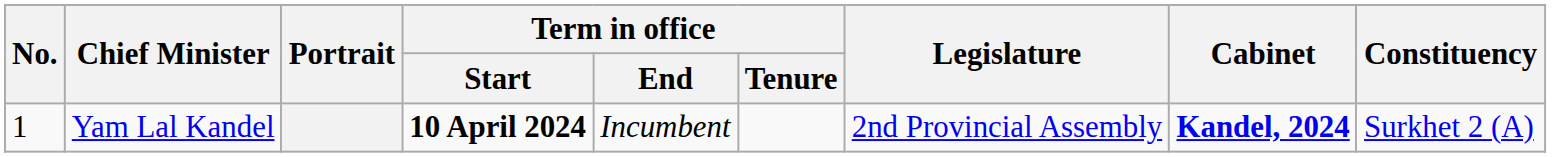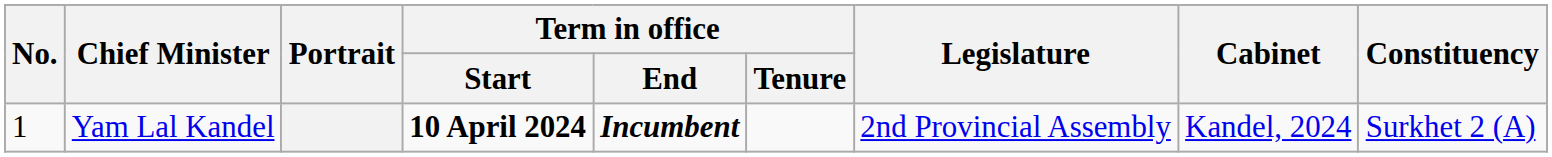(665, 126) normal -> (670, 126) bold
(1263, 126) bold -> (1268, 126) normal
